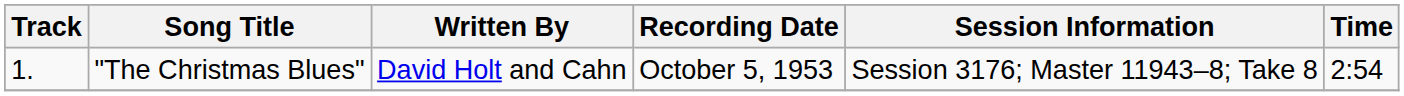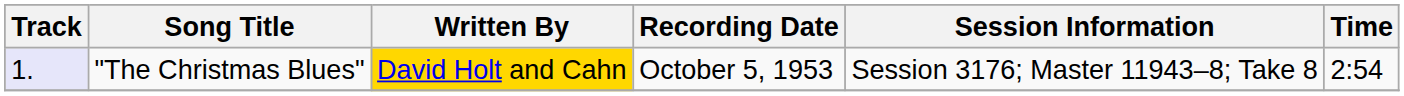(22, 69) no background -> (22, 69) lavender background
(502, 69) no background -> (502, 69) gold background
